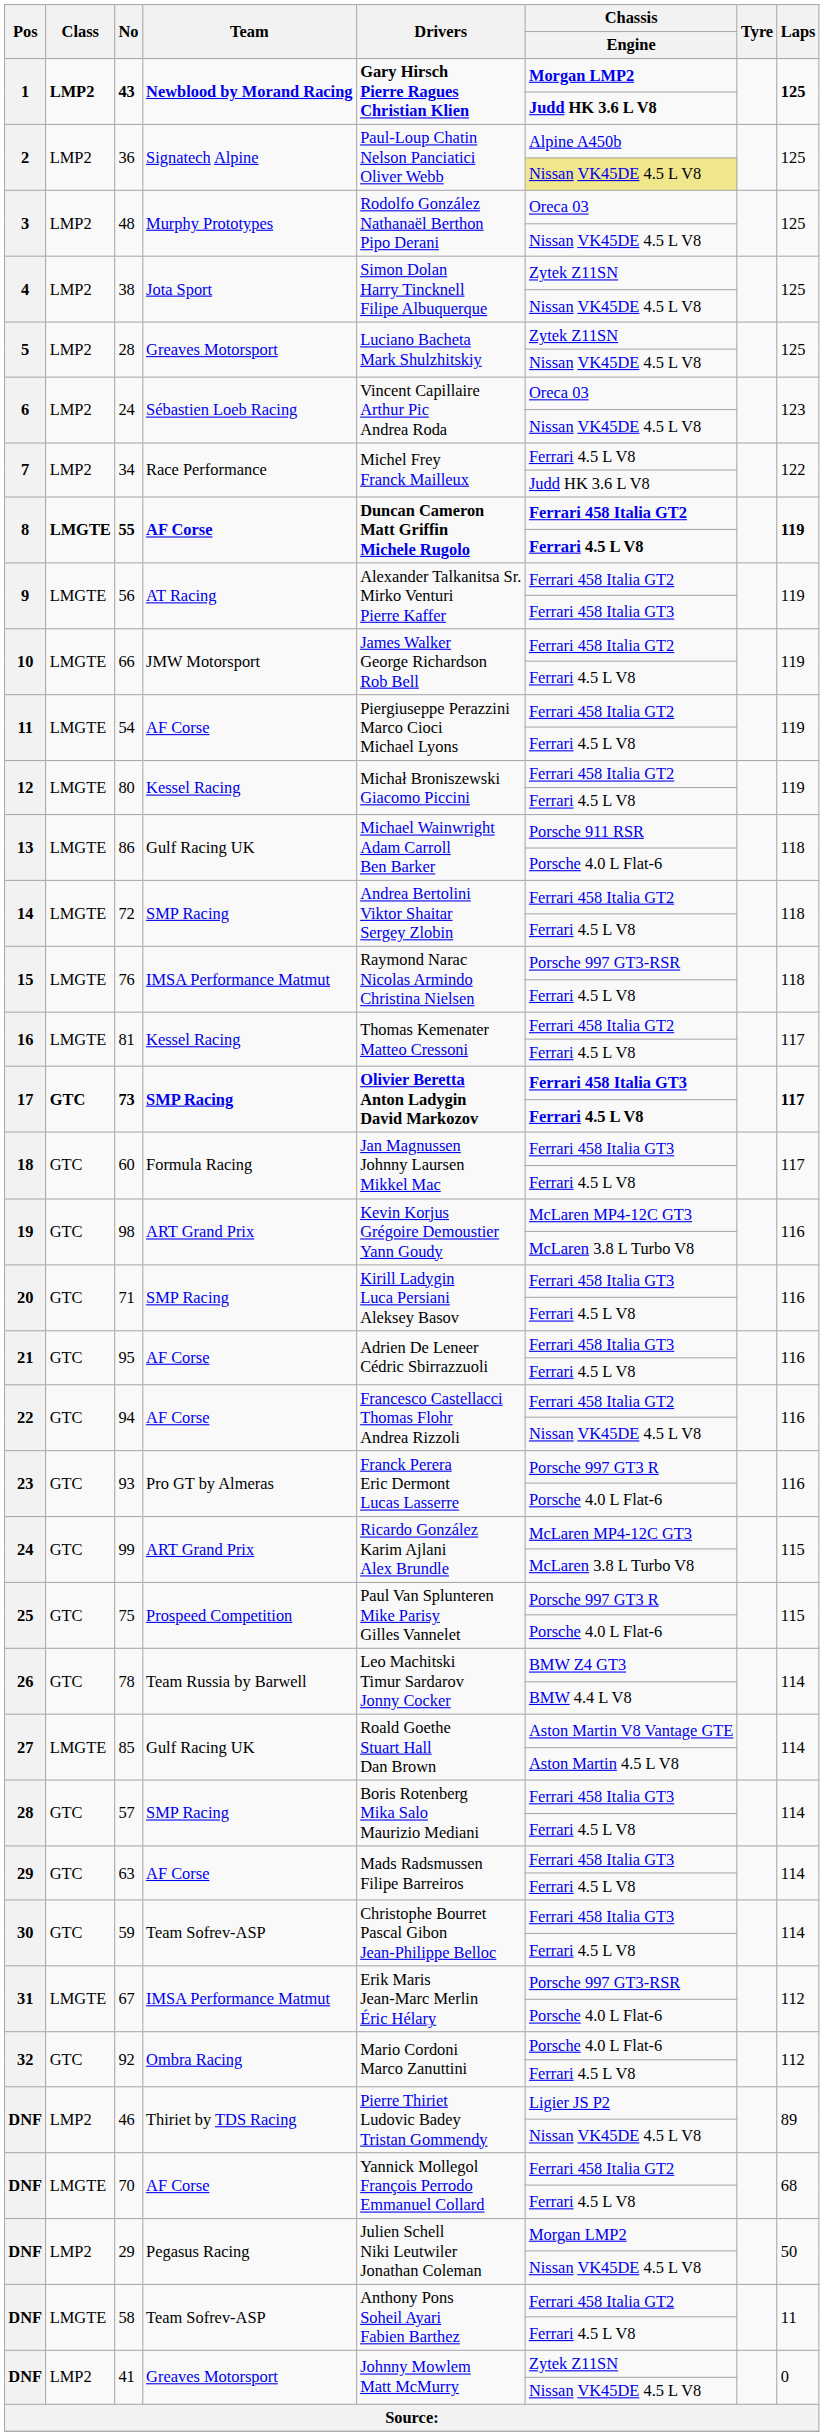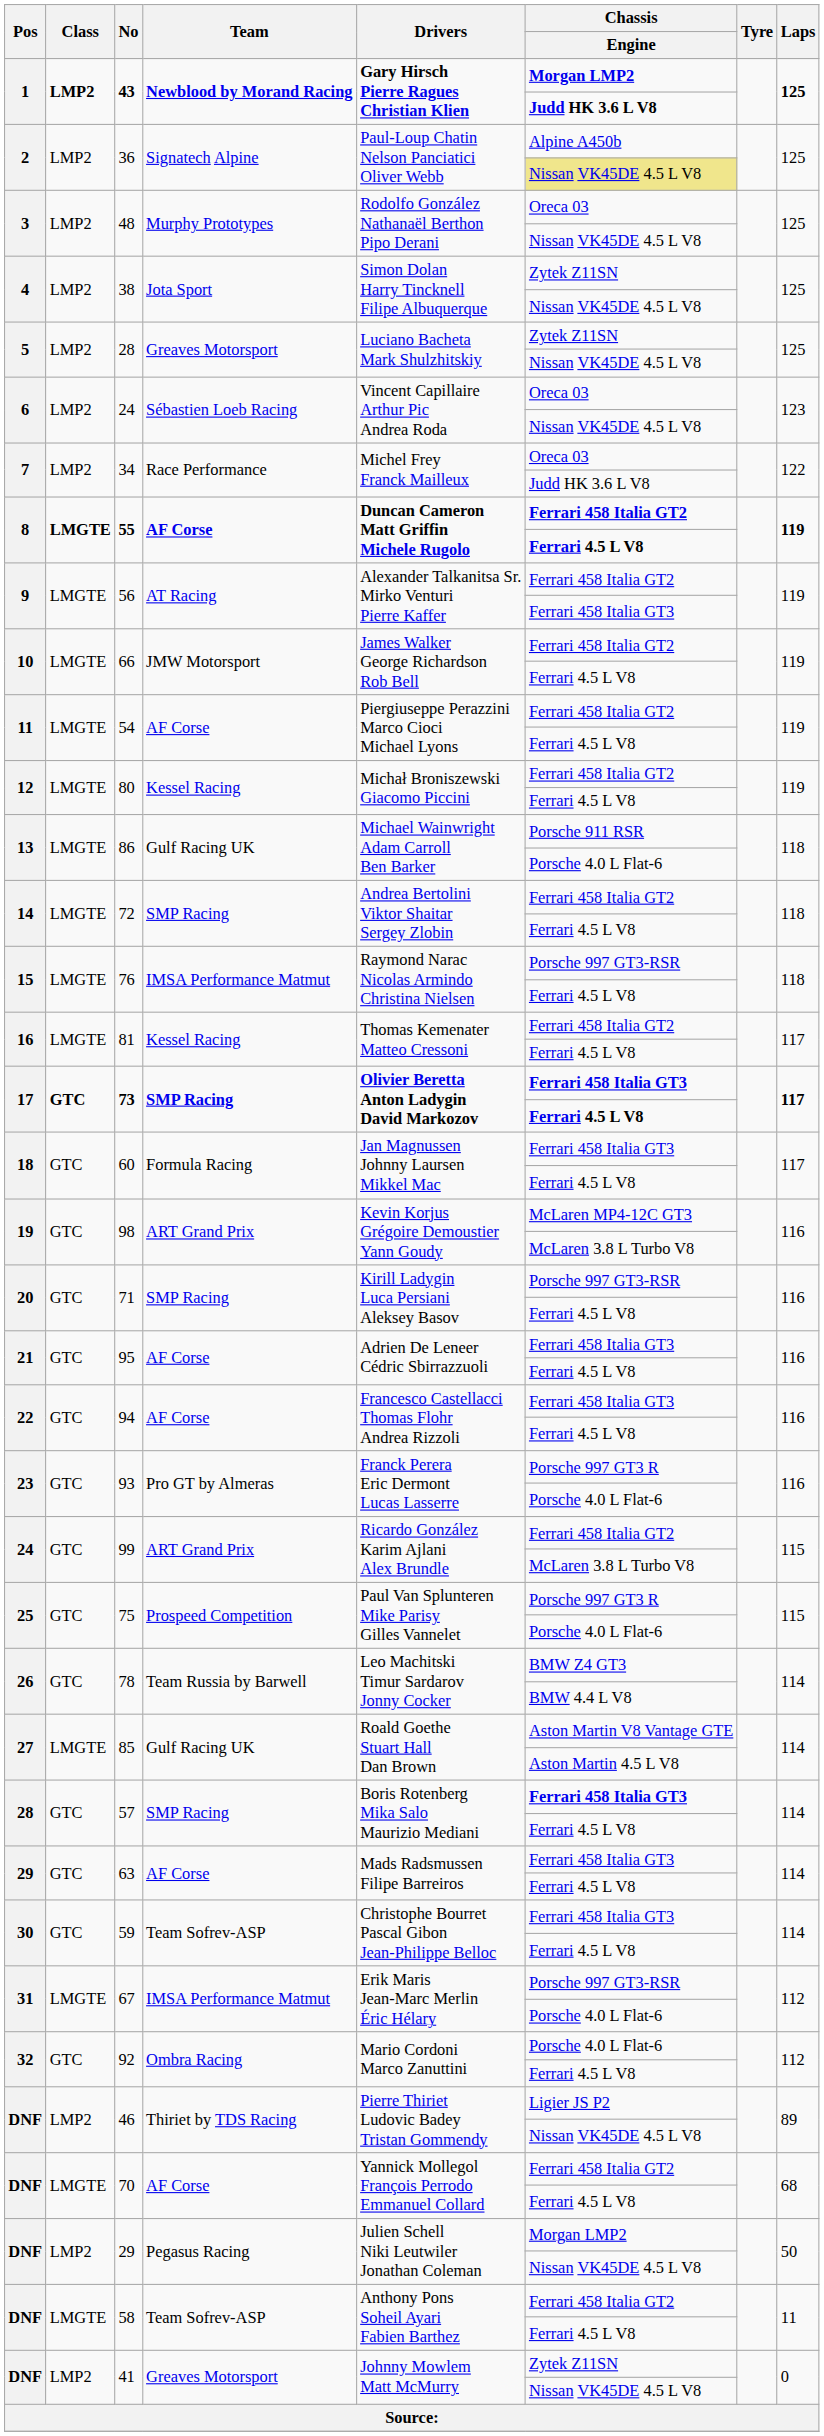(582, 456) Ferrari 4.5 L V8 -> (559, 456) Oreca 03
(602, 1281) Ferrari 458 Italia GT3 -> (605, 1281) Porsche 997 GT3-RSR
(602, 1401) Ferrari 458 Italia GT2 -> (602, 1401) Ferrari 458 Italia GT3
(615, 1434) Nissan VK45DE 4.5 L V8 -> (582, 1434) Ferrari 4.5 L V8
(610, 1533) McLaren MP4-12C GT3 -> (602, 1533) Ferrari 458 Italia GT2
(602, 1796) normal -> (608, 1796) bold
